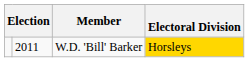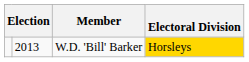(27, 47) 2011 -> (27, 47) 2013
